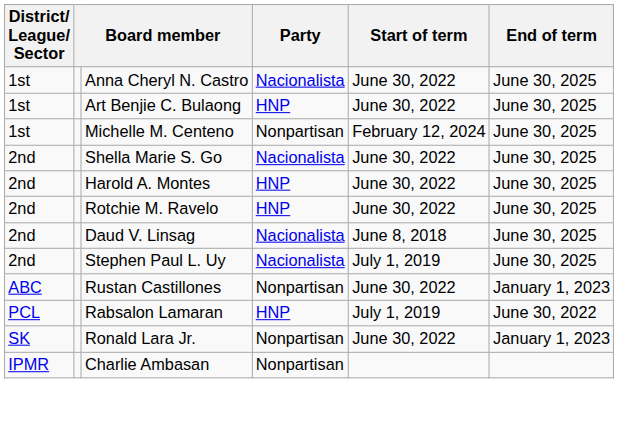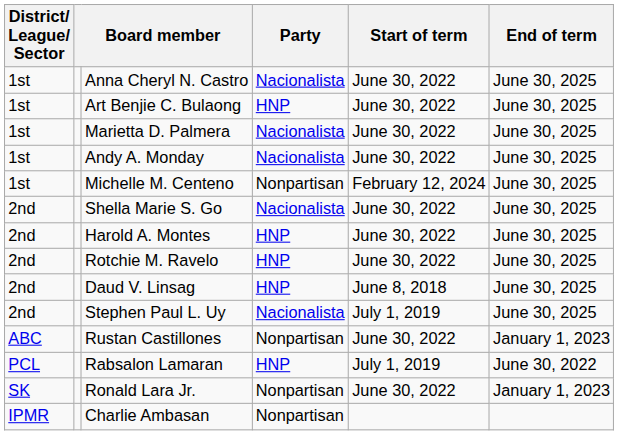+ row: (158, 131)
+ row: (144, 157)
(300, 235) Nacionalista -> (273, 287) HNP
